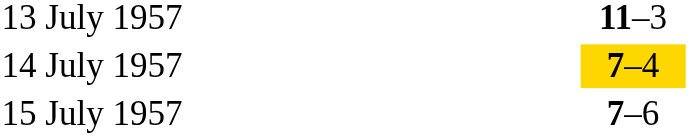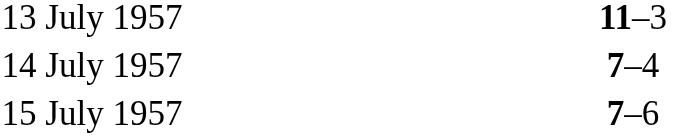(633, 65) gold background -> (633, 65) no background
